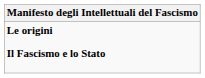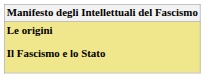(56, 41) no background -> (56, 41) khaki background
